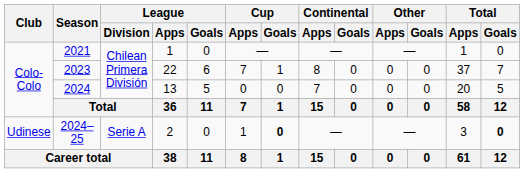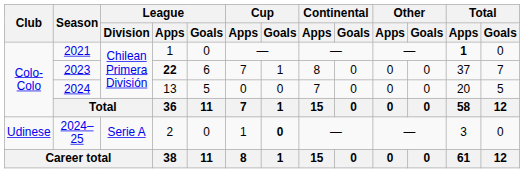(464, 51) normal -> (464, 51) bold
(170, 70) normal -> (170, 70) bold
(500, 133) bold -> (500, 133) normal
